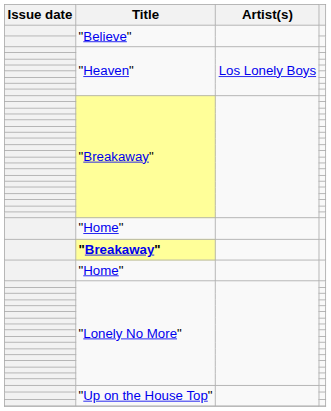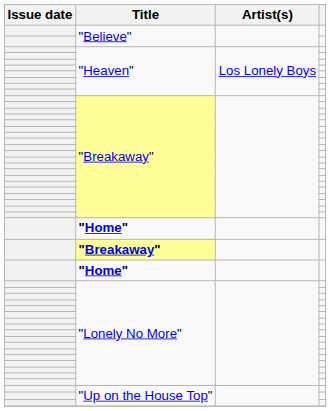(101, 228) normal -> (103, 228) bold
(101, 270) normal -> (103, 270) bold
